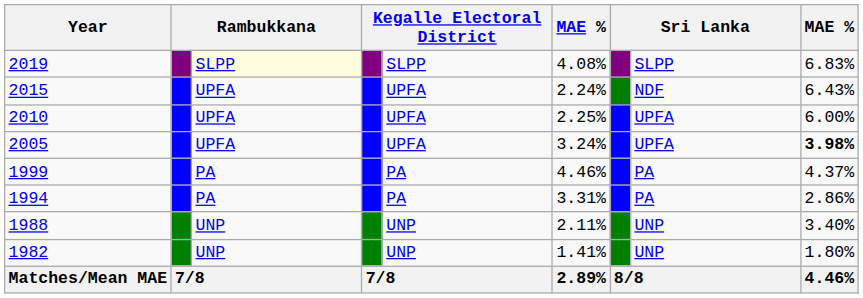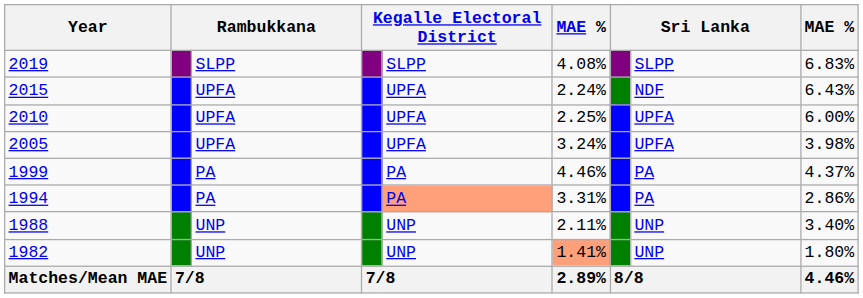(215, 64) lightyellow background -> (215, 64) no background
(829, 145) bold -> (829, 145) normal
(396, 199) no background -> (396, 199) lightsalmon background
(581, 252) no background -> (581, 252) lightsalmon background
